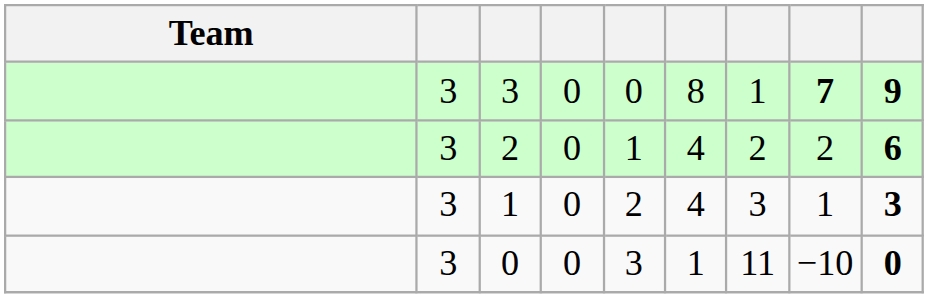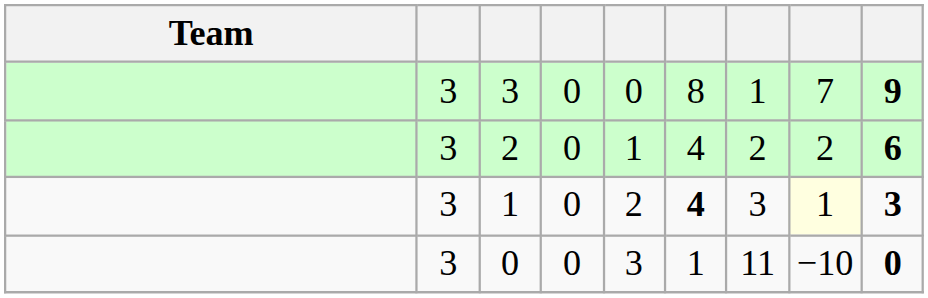(825, 90) bold -> (825, 90) normal
(696, 205) normal -> (696, 205) bold
(825, 205) no background -> (825, 205) lightyellow background
